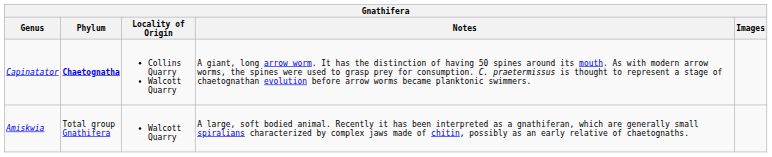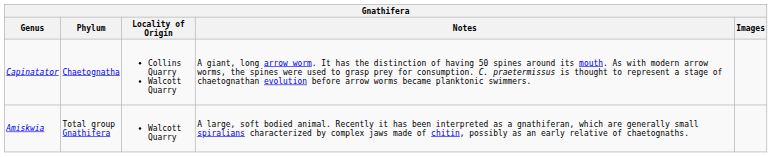(91, 72) bold -> (91, 72) normal
